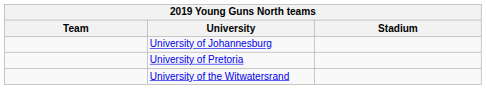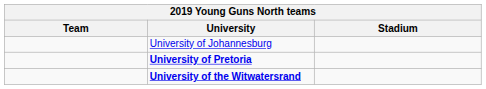(197, 60) normal -> (201, 60) bold
(220, 76) normal -> (225, 76) bold
